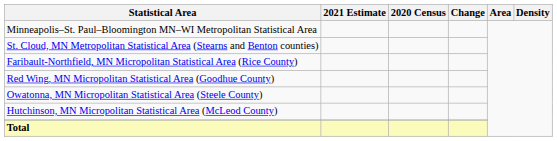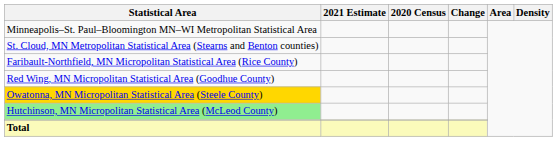(135, 95) no background -> (135, 95) gold background
(142, 111) no background -> (142, 111) lightgreen background
